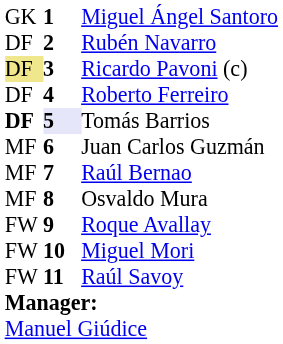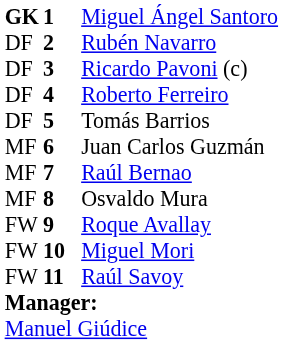(21, 16) normal -> (22, 16) bold
(19, 68) khaki background -> (19, 68) no background
(19, 120) bold -> (19, 120) normal
(48, 120) lavender background -> (48, 120) no background
